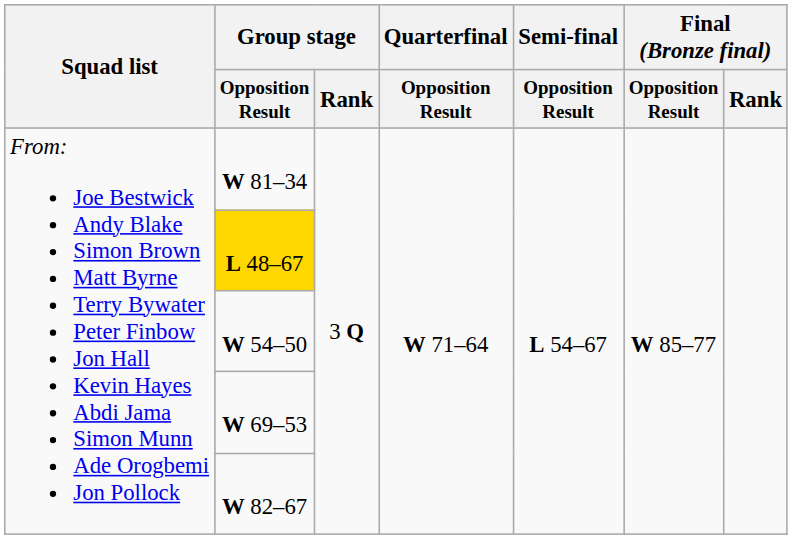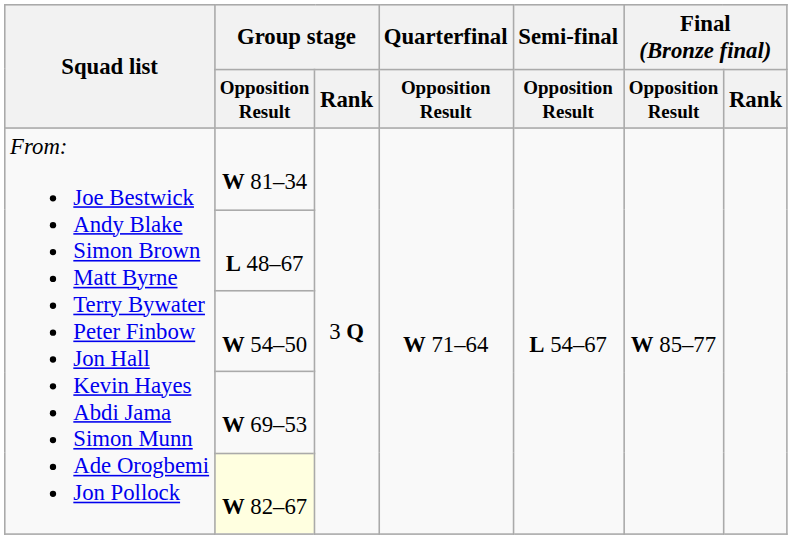(265, 263) gold background -> (265, 263) no background
(265, 506) no background -> (265, 506) lightyellow background
